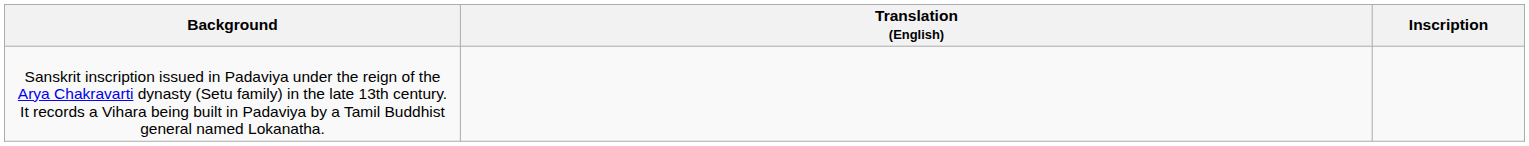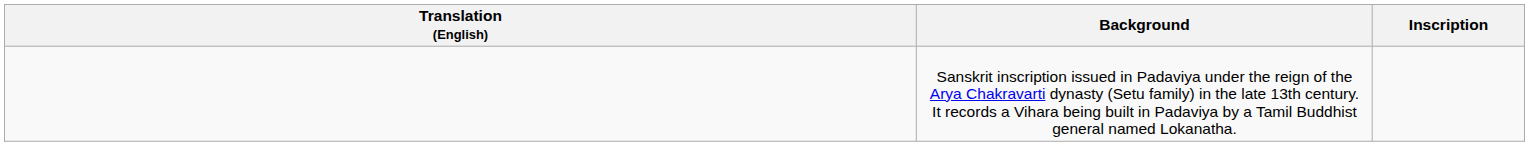columns swapped: (232, 25) <-> (916, 25)
